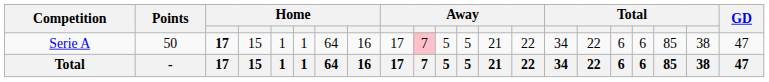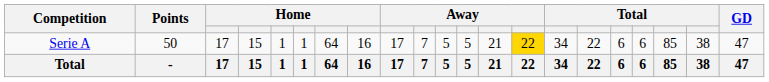(222, 43) bold -> (222, 43) normal
(424, 43) pink background -> (424, 43) no background
(528, 43) no background -> (528, 43) gold background
